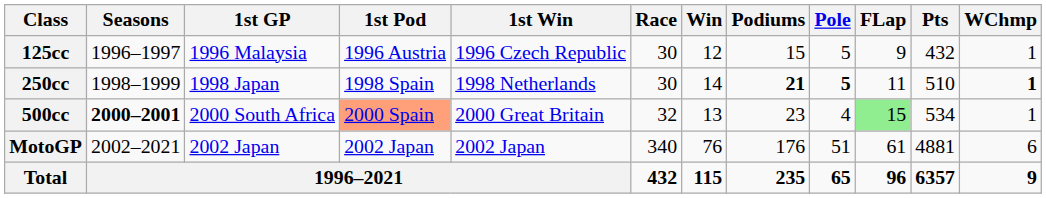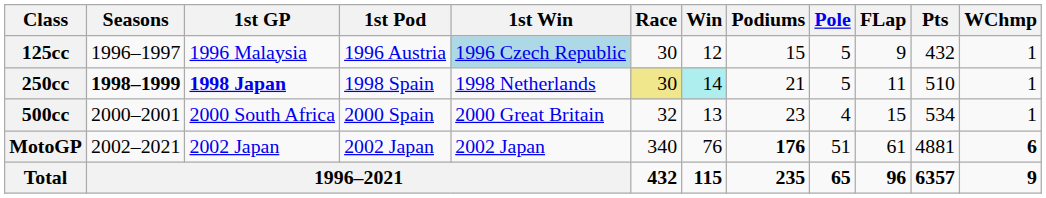(541, 51) no background -> (541, 51) lightblue background
(136, 83) normal -> (136, 83) bold
(234, 83) normal -> (238, 83) bold
(667, 83) no background -> (667, 83) khaki background
(712, 83) no background -> (712, 83) paleturquoise background
(795, 83) bold -> (795, 83) normal
(846, 83) bold -> (846, 83) normal
(1032, 83) bold -> (1032, 83) normal
(136, 114) bold -> (136, 114) normal
(389, 114) lightsalmon background -> (389, 114) no background
(896, 114) lightgreen background -> (896, 114) no background
(790, 146) normal -> (790, 146) bold
(1032, 146) normal -> (1032, 146) bold
